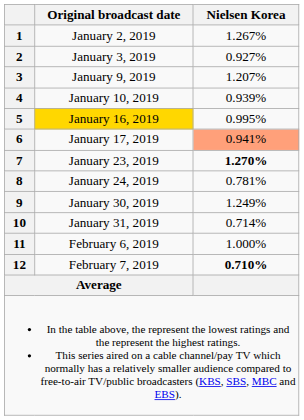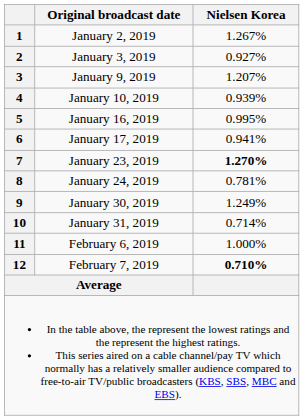(114, 118) gold background -> (114, 118) no background
(246, 139) lightsalmon background -> (246, 139) no background
